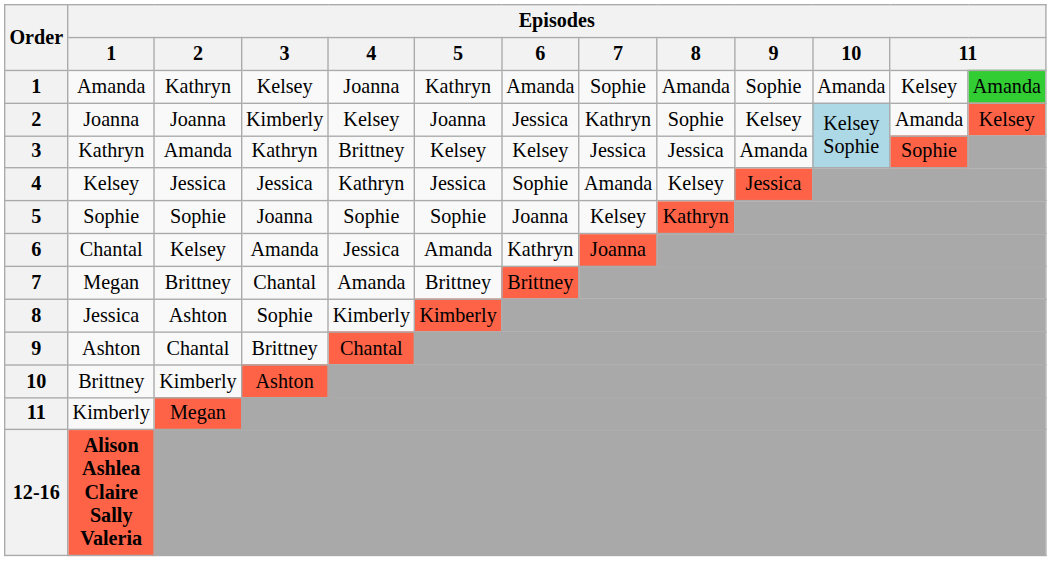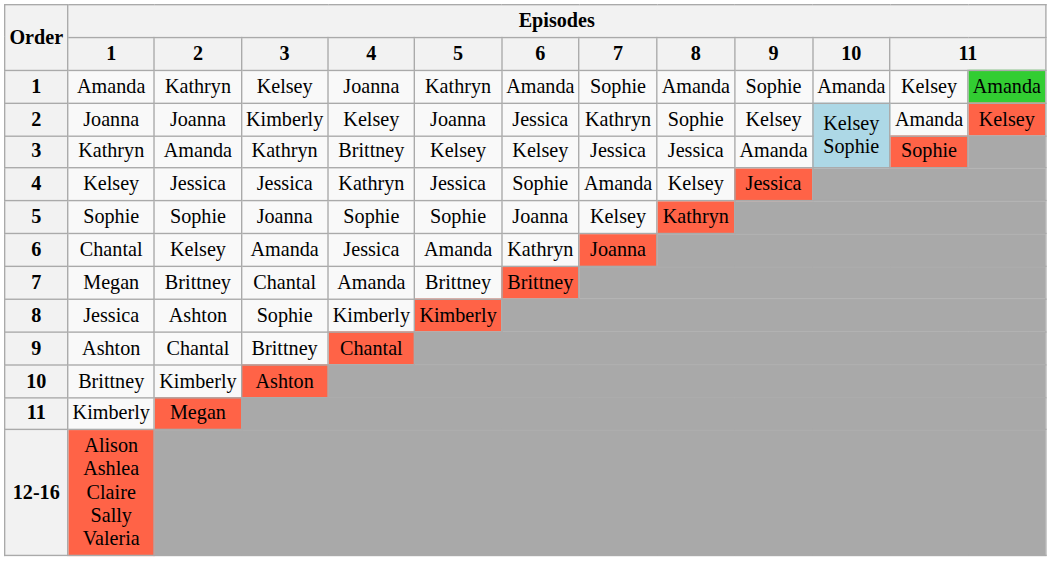(111, 492) bold -> (111, 492) normal
